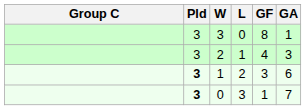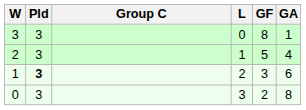columns swapped: (94, 14) <-> (220, 14)
(264, 54) 4 -> (264, 54) 5
(289, 54) 3 -> (289, 54) 4
(197, 94) bold -> (39, 94) normal
(264, 94) 1 -> (264, 94) 2
(289, 94) 7 -> (289, 94) 8
